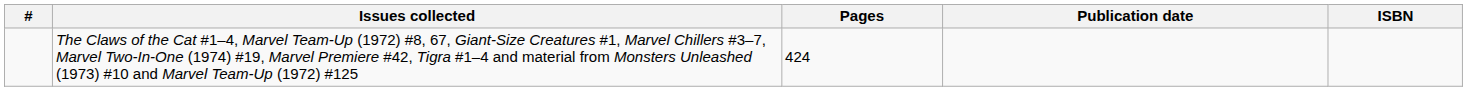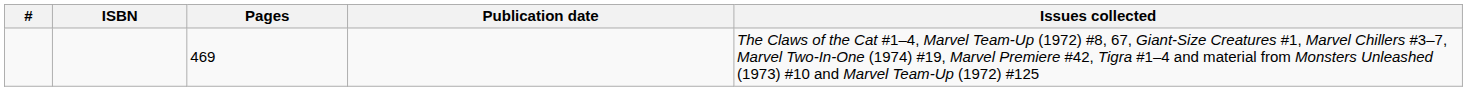columns swapped: (417, 16) <-> (1395, 16)
(798, 57) 424 -> (203, 57) 469
